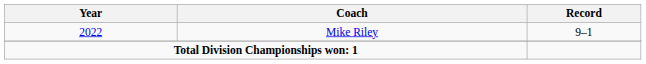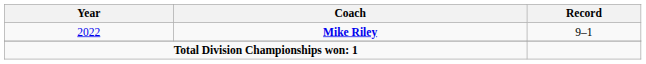(352, 31) normal -> (350, 31) bold
